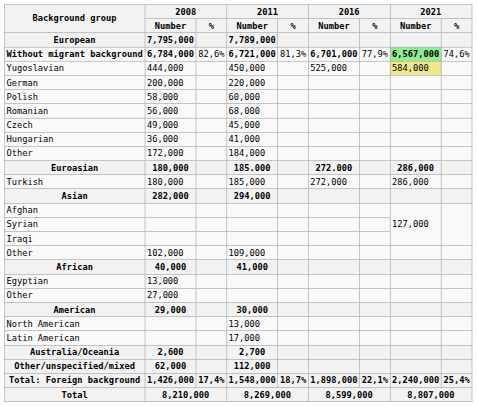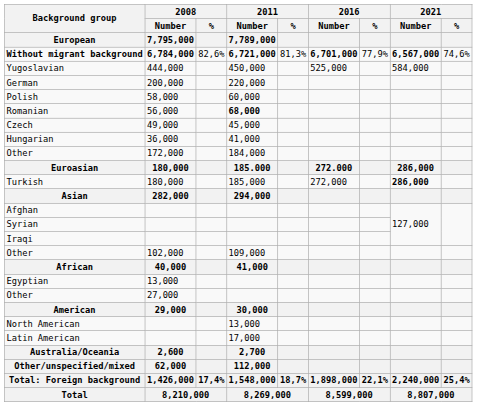(416, 54) lightgreen background -> (416, 54) no background
(410, 68) khaki background -> (410, 68) no background
(244, 111) normal -> (244, 111) bold
(410, 182) normal -> (410, 182) bold
